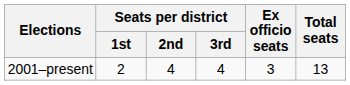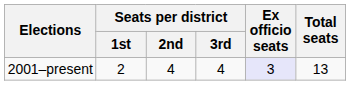(271, 68) no background -> (271, 68) lavender background
